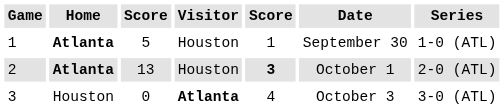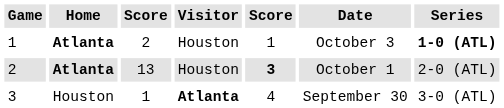(146, 43) 5 -> (146, 43) 2
(355, 43) September 30 -> (355, 43) October 3
(457, 43) normal -> (457, 43) bold
(146, 97) 0 -> (146, 97) 1
(355, 97) October 3 -> (355, 97) September 30
